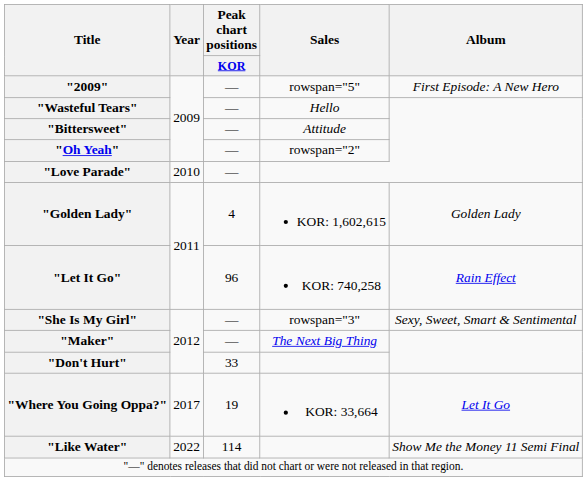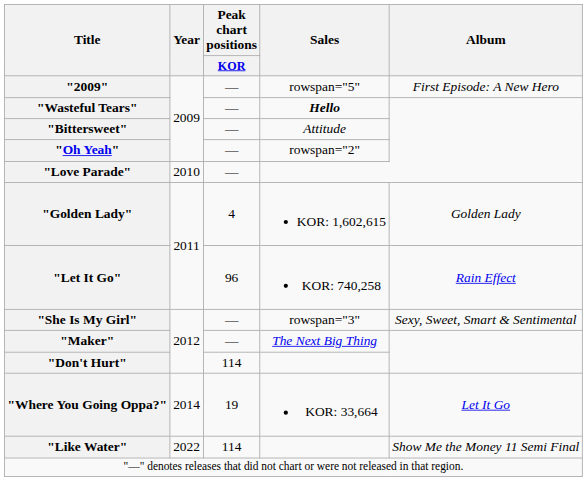(325, 107) normal -> (325, 107) bold
(232, 362) 33 -> (232, 362) 114
(187, 404) 2017 -> (187, 404) 2014
